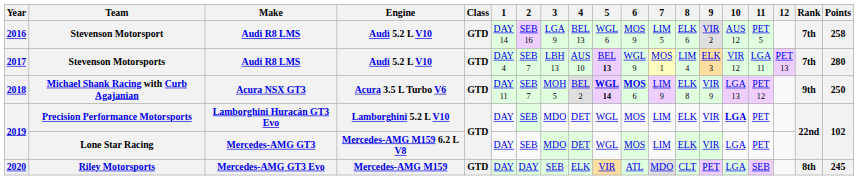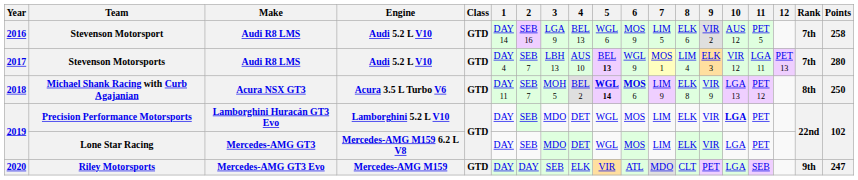(809, 90) 9th -> (809, 90) 8th
(809, 167) 8th -> (809, 167) 9th
(838, 167) 245 -> (838, 167) 247
